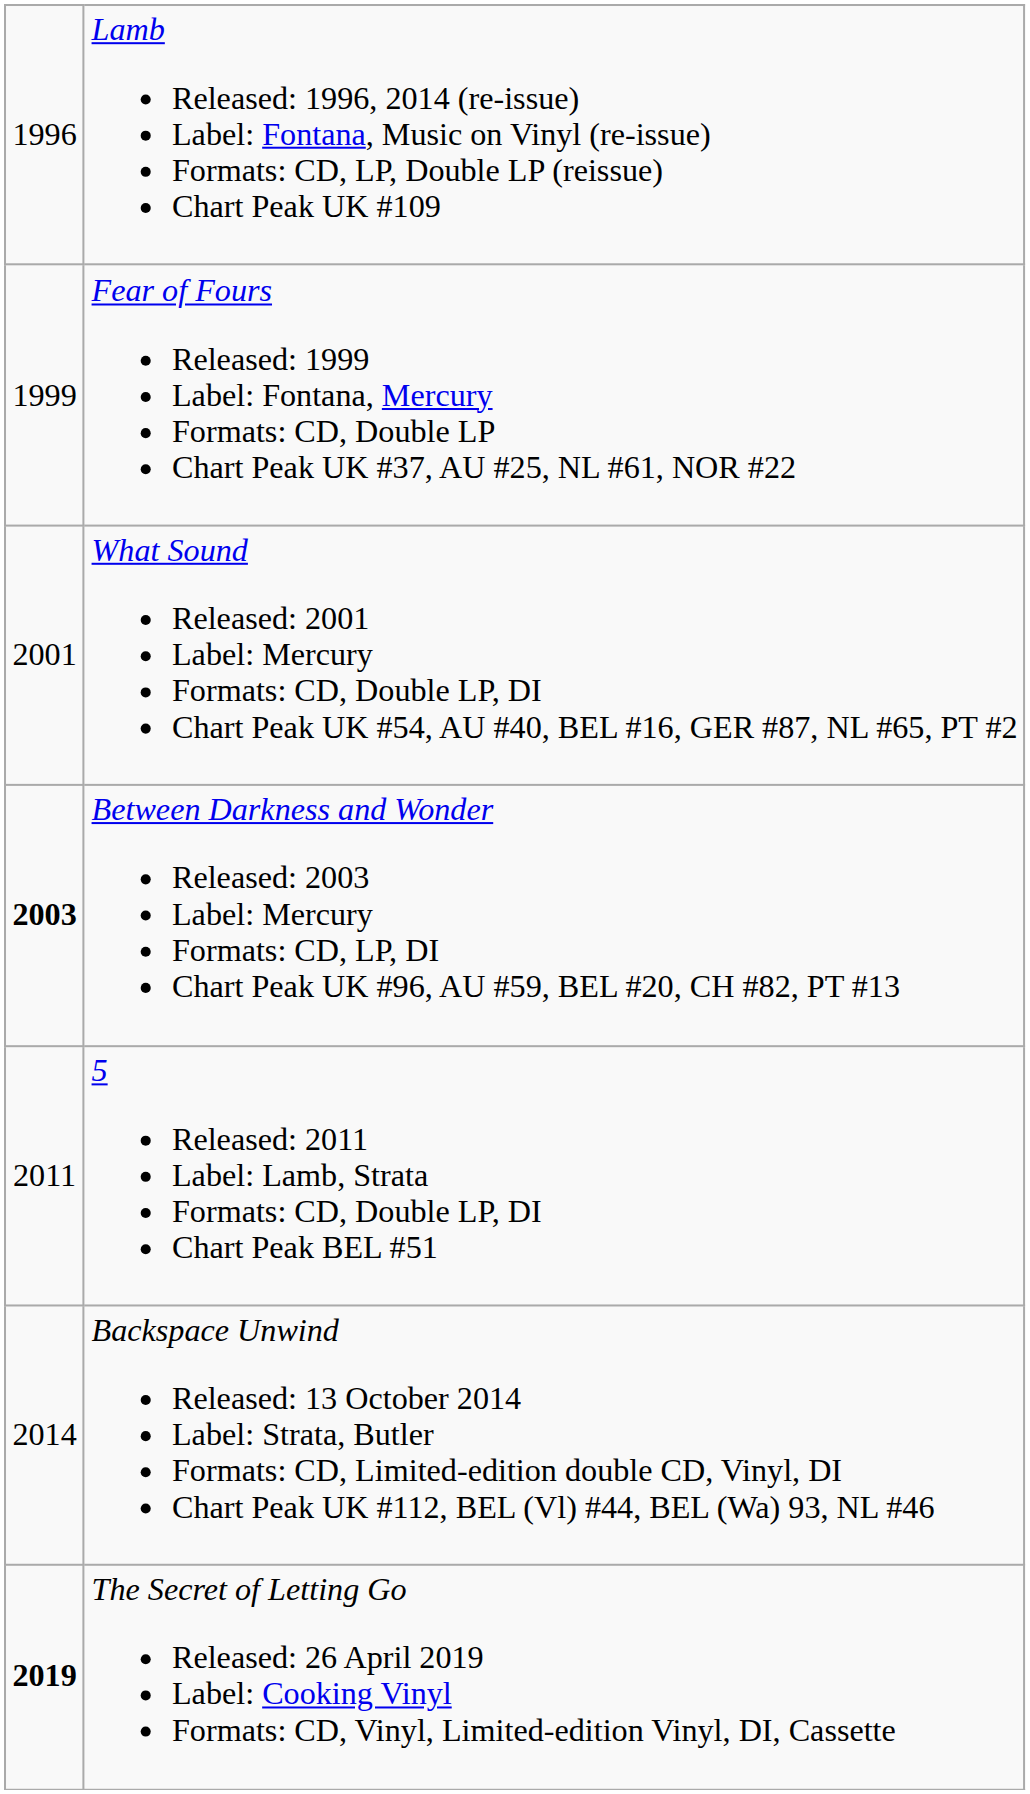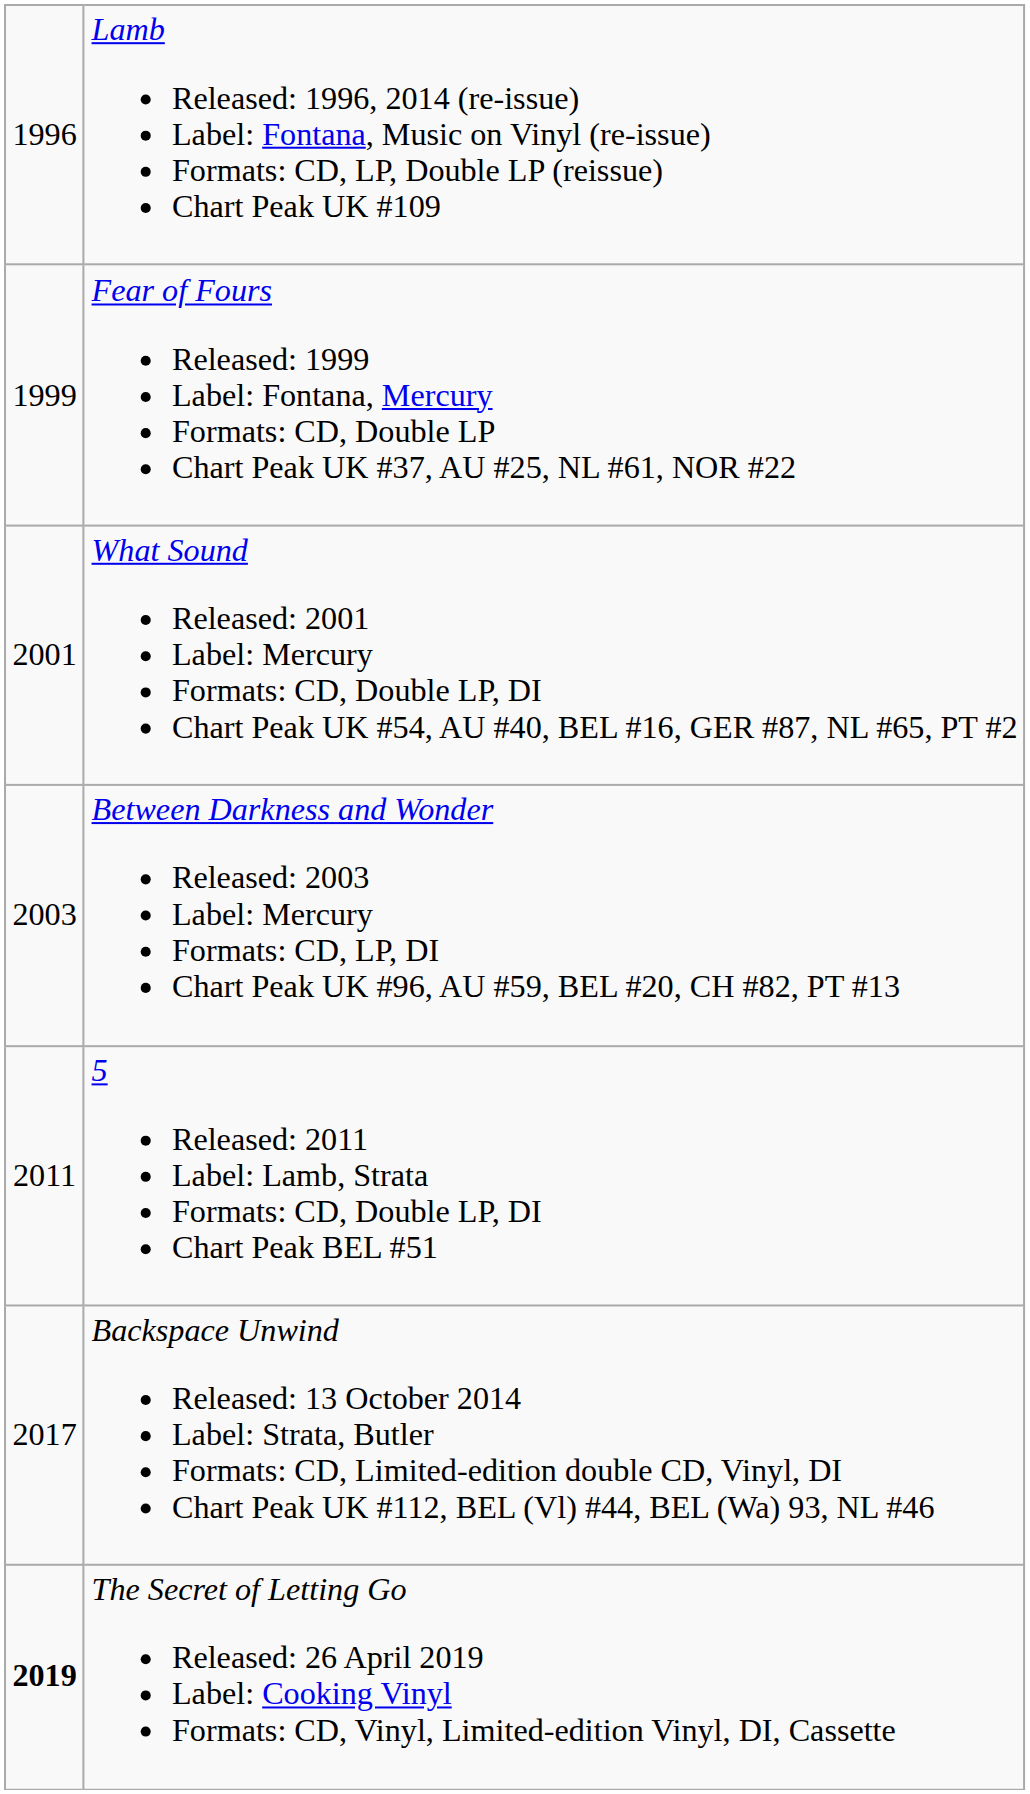(45, 914) bold -> (45, 914) normal
(45, 1434) 2014 -> (45, 1434) 2017
